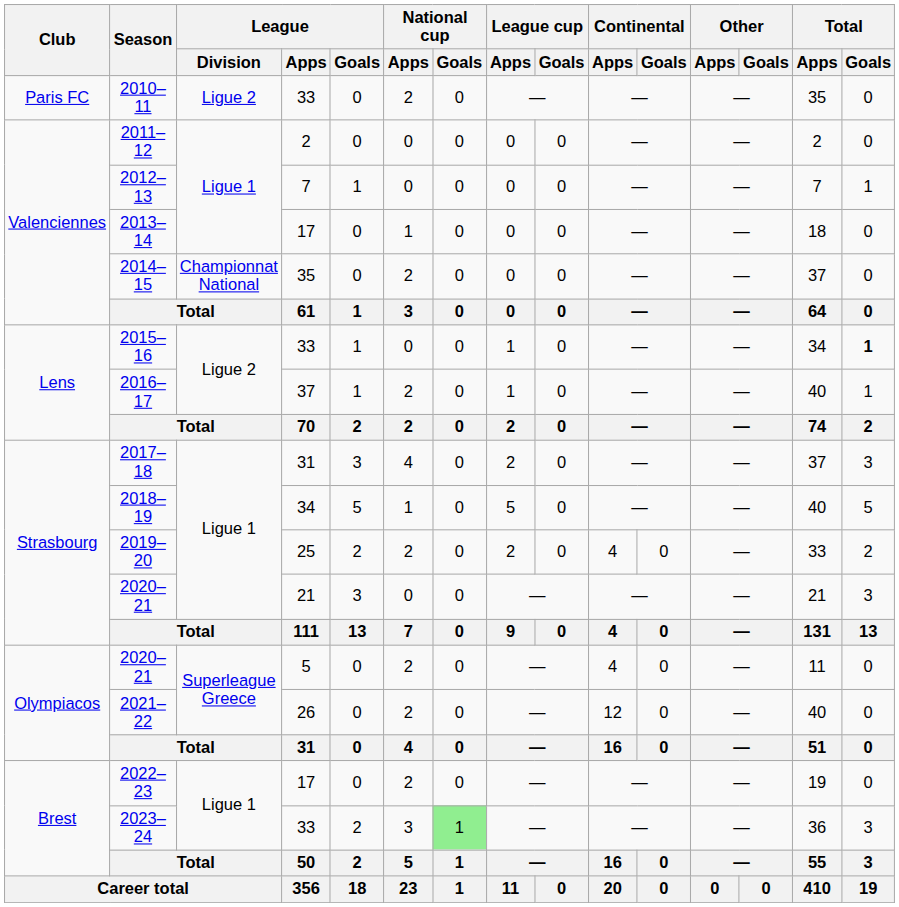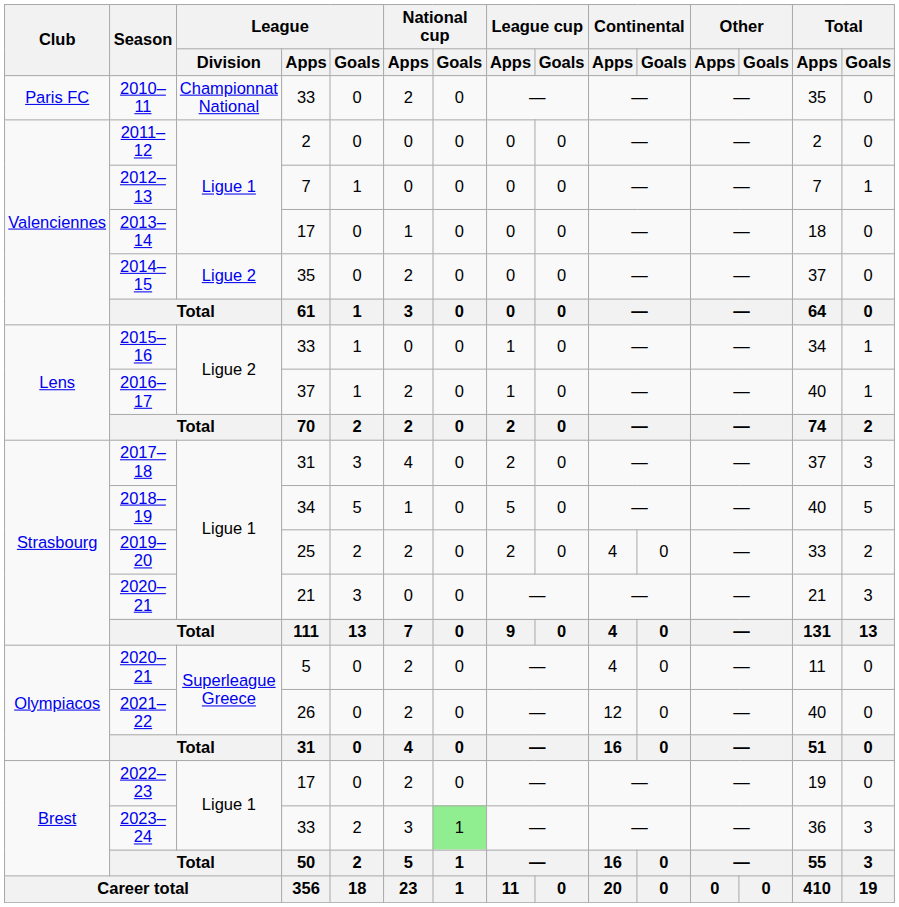(229, 97) Ligue 2 -> (229, 97) Championnat National
(229, 276) Championnat National -> (229, 276) Ligue 2
(868, 347) bold -> (868, 347) normal
